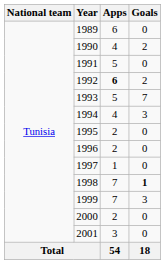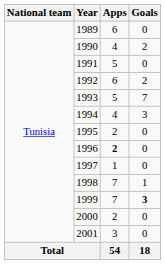(115, 81) bold -> (115, 81) normal
(115, 149) normal -> (115, 149) bold
(145, 183) bold -> (145, 183) normal
(145, 200) normal -> (145, 200) bold
